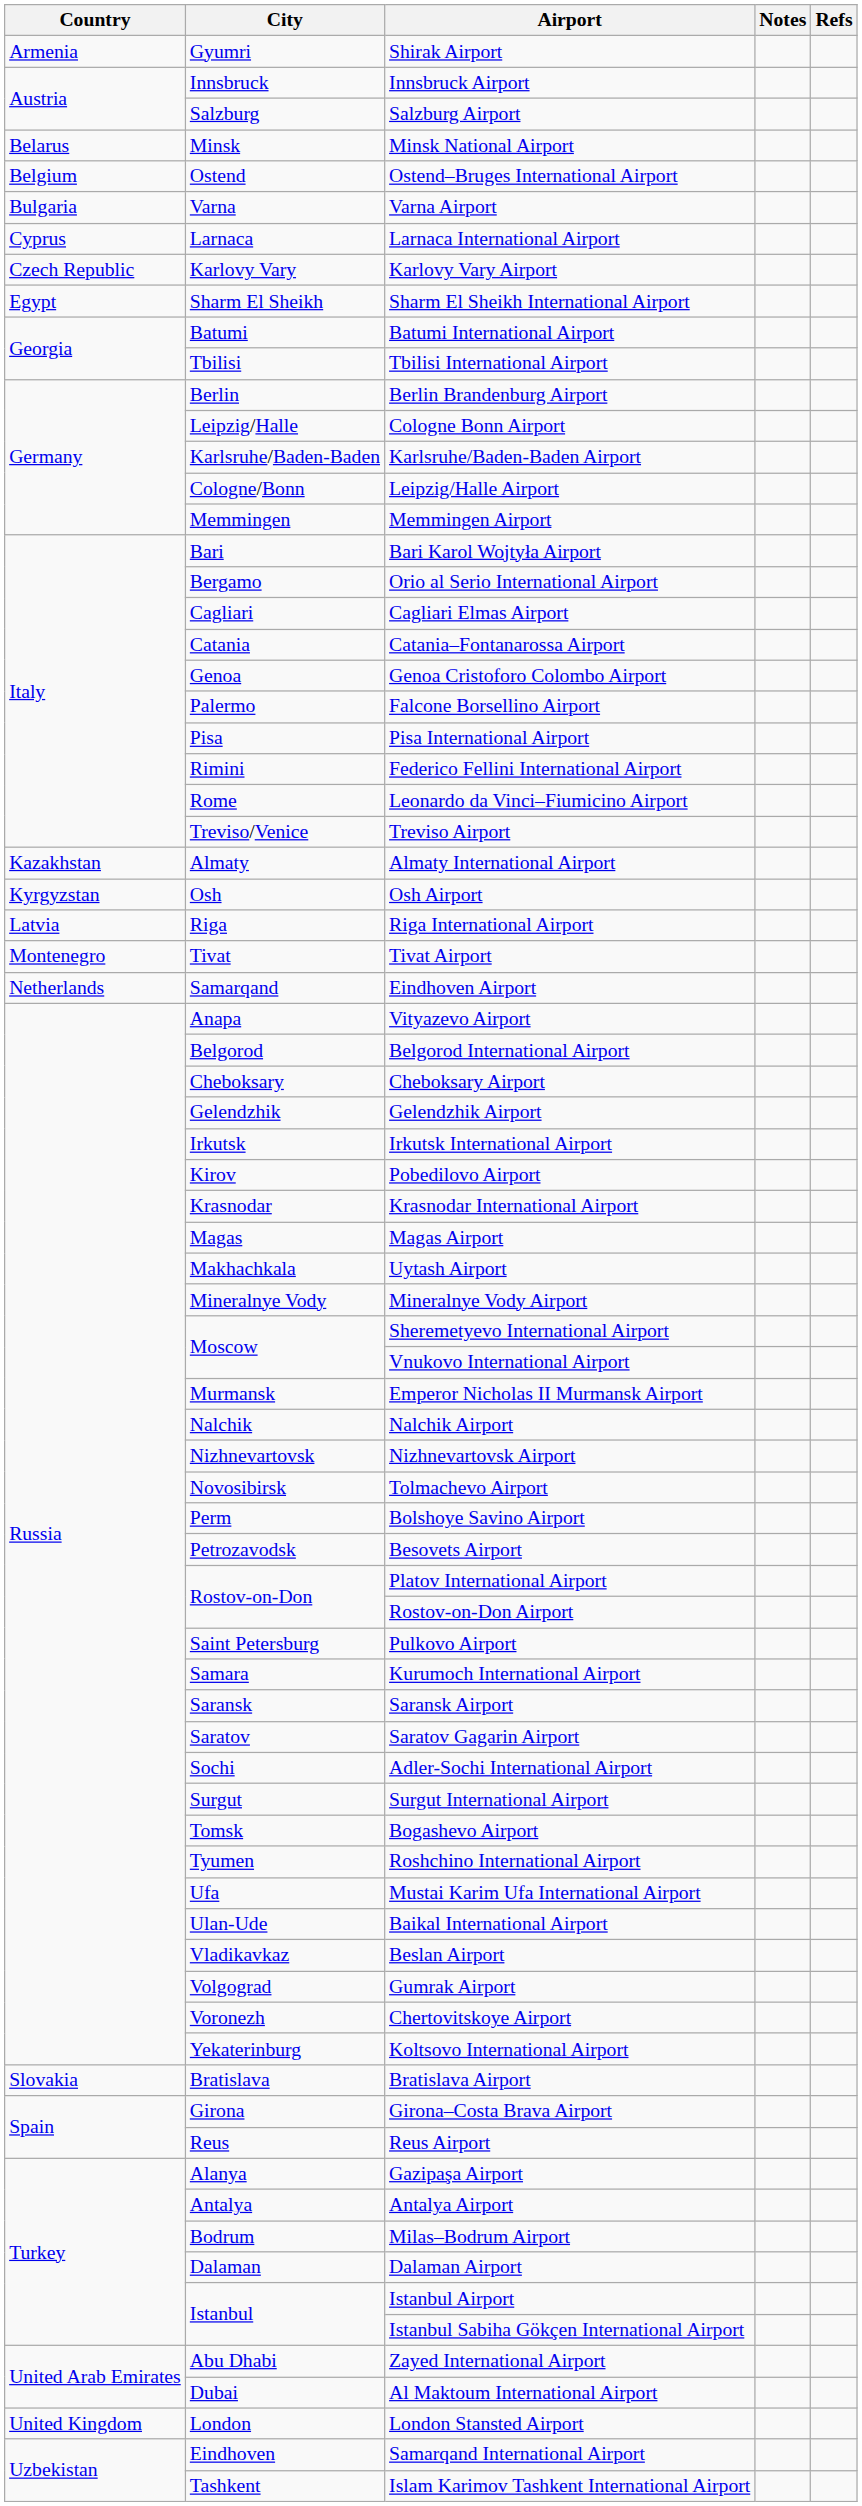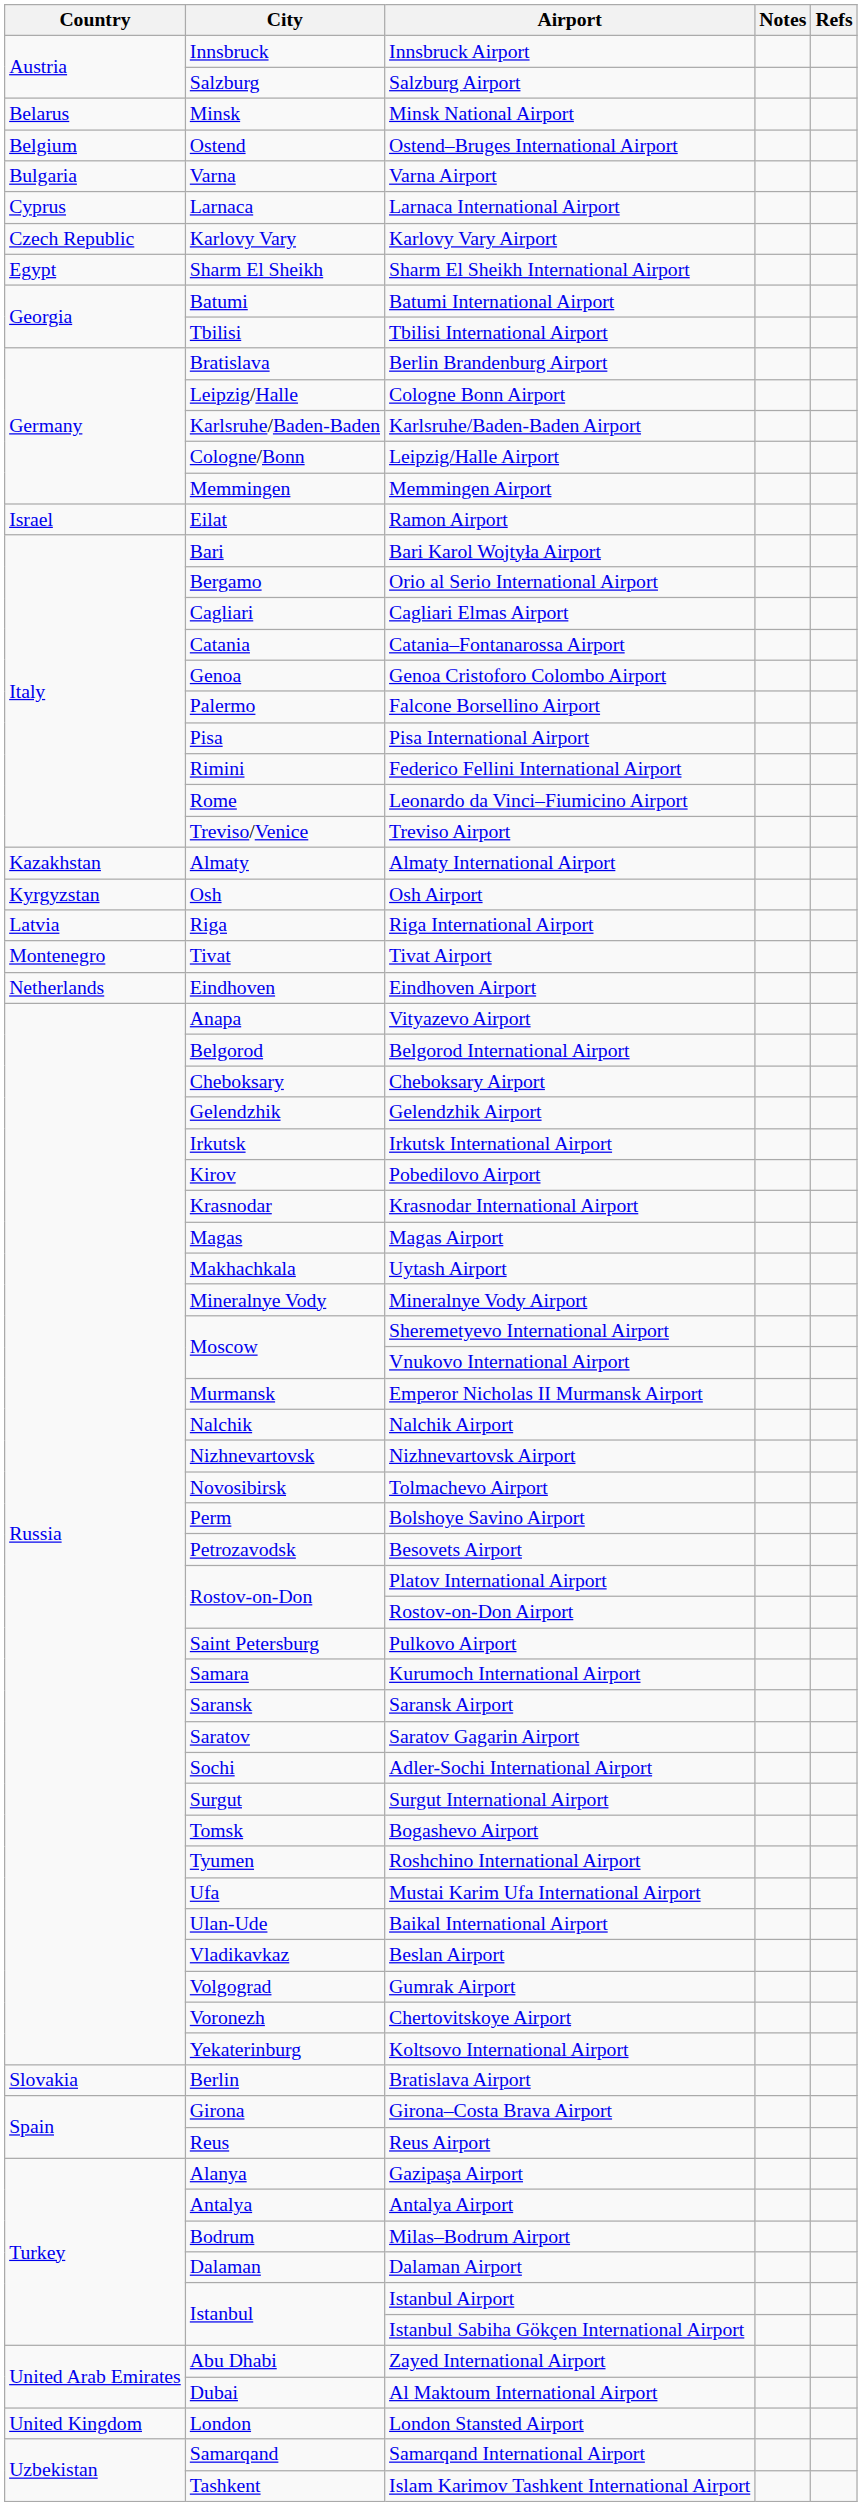- row: (446, 51)
(214, 394) Berlin -> (230, 363) Bratislava
+ row: (448, 519)
(234, 987) Samarqand -> (232, 987) Eindhoven
(230, 2080) Bratislava -> (214, 2080) Berlin
(232, 2454) Eindhoven -> (234, 2454) Samarqand
